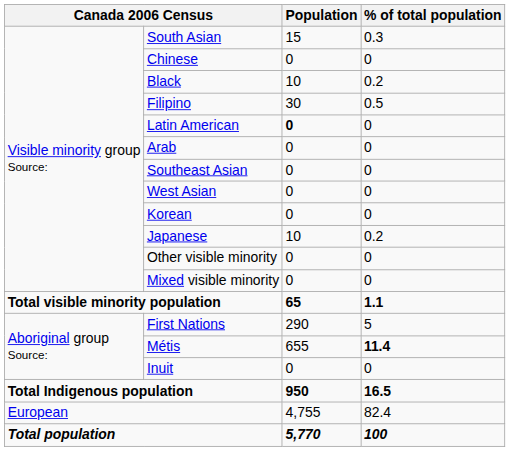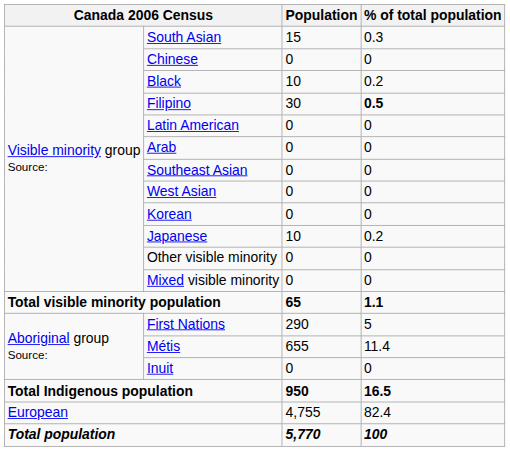(374, 103) normal -> (374, 103) bold
(289, 125) bold -> (289, 125) normal
(377, 346) bold -> (377, 346) normal
